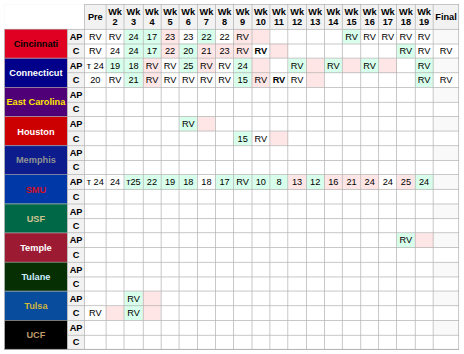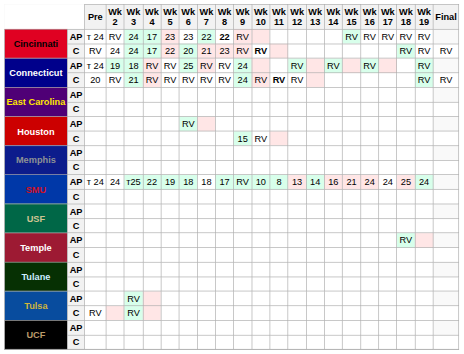(95, 37) RV -> (95, 37) т 24
(225, 37) normal -> (225, 37) bold
(243, 80) 15 -> (243, 80) 24
(315, 182) 12 -> (315, 182) 14
